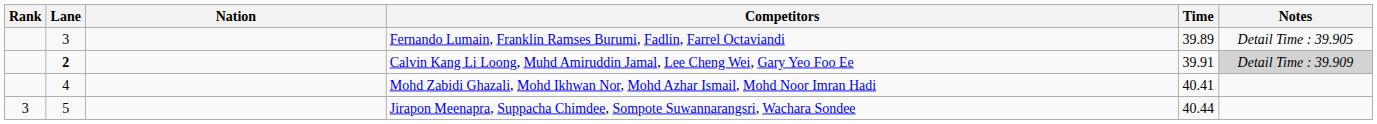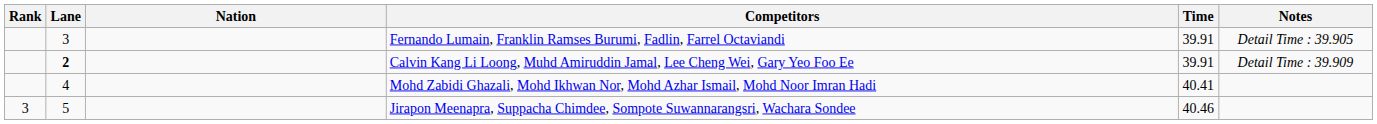(1198, 39) 39.89 -> (1198, 39) 39.91
(1295, 62) lightgrey background -> (1295, 62) no background
(1198, 108) 40.44 -> (1198, 108) 40.46
